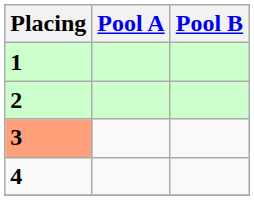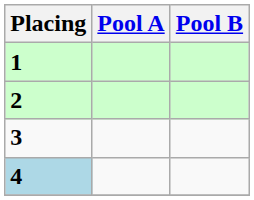(16, 137) lightsalmon background -> (16, 137) no background
(16, 175) no background -> (16, 175) lightblue background
